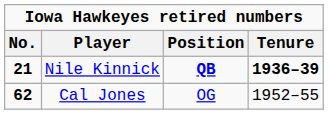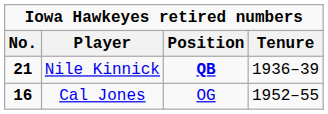(286, 70) bold -> (286, 70) normal
(23, 96) 62 -> (23, 96) 16
